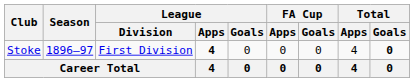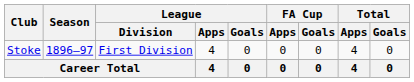(212, 50) bold -> (212, 50) normal
(390, 50) bold -> (390, 50) normal
